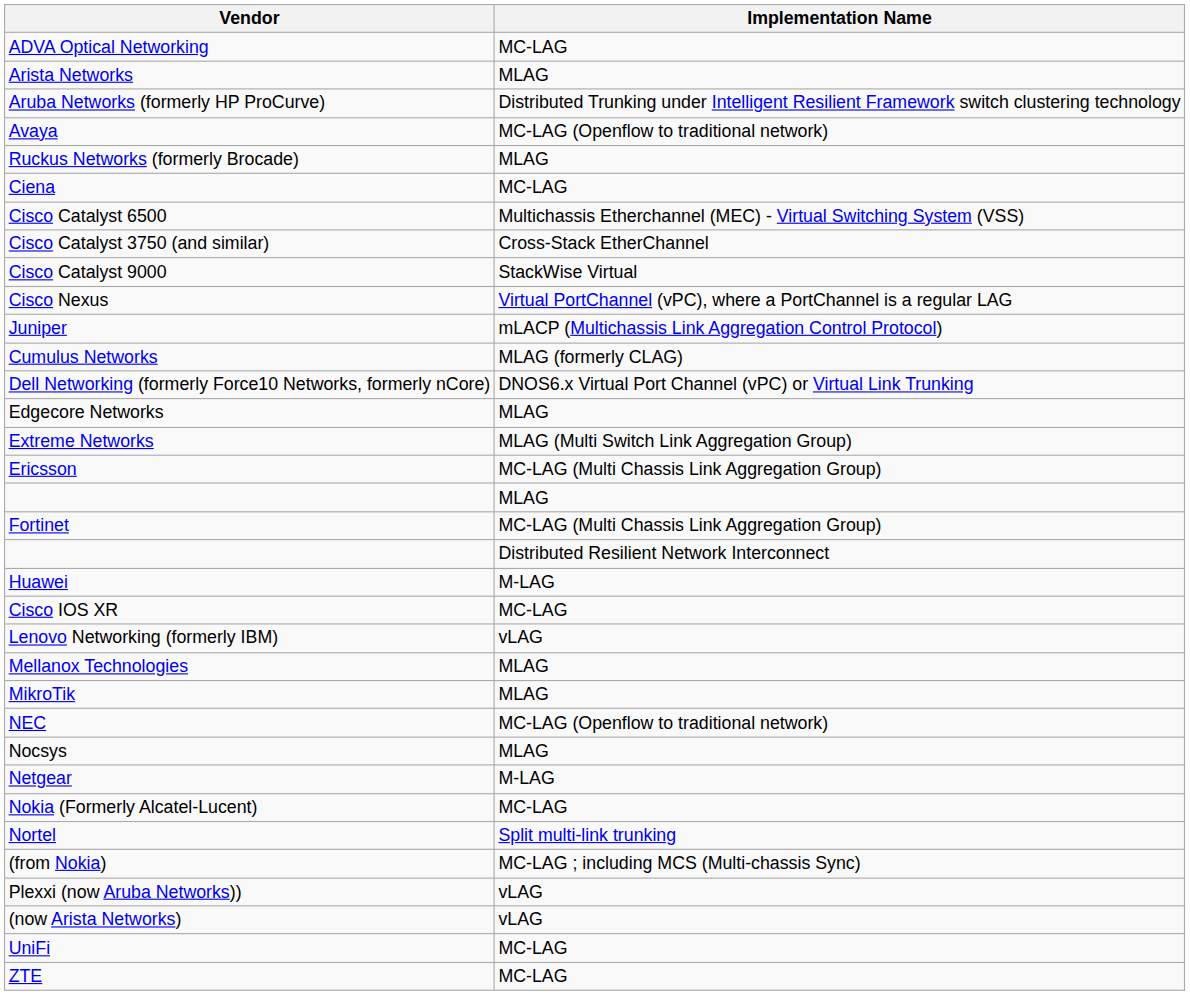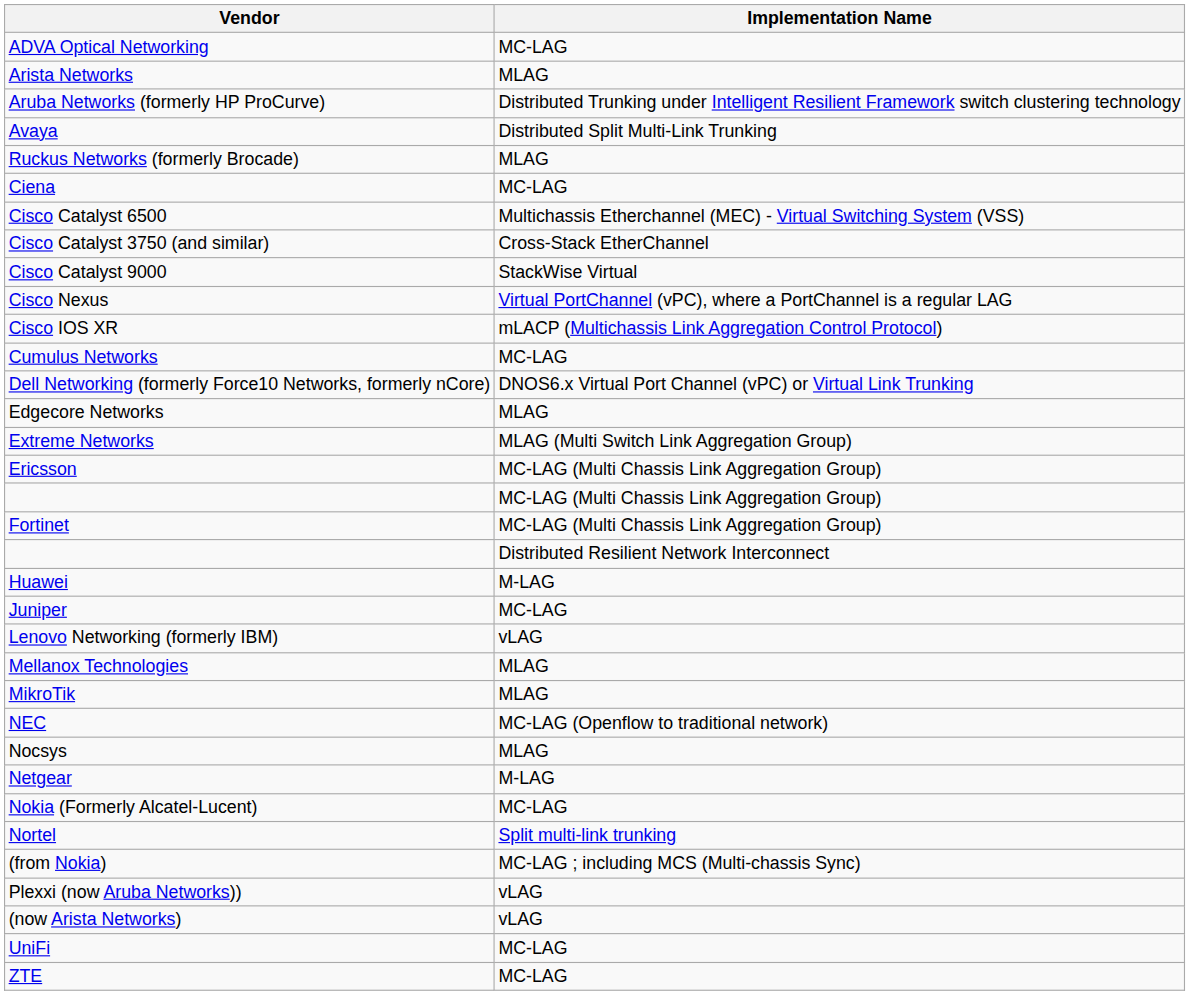(663, 131) MC-LAG (Openflow to traditional network) -> (638, 131) Distributed Split Multi-Link Trunking
(38, 328) Juniper -> (63, 328) Cisco IOS XR
(591, 356) MLAG (formerly CLAG) -> (533, 356) MC-LAG
(524, 497) MLAG -> (690, 497) MC-LAG (Multi Chassis Link Aggregation Group)
(63, 610) Cisco IOS XR -> (38, 610) Juniper
